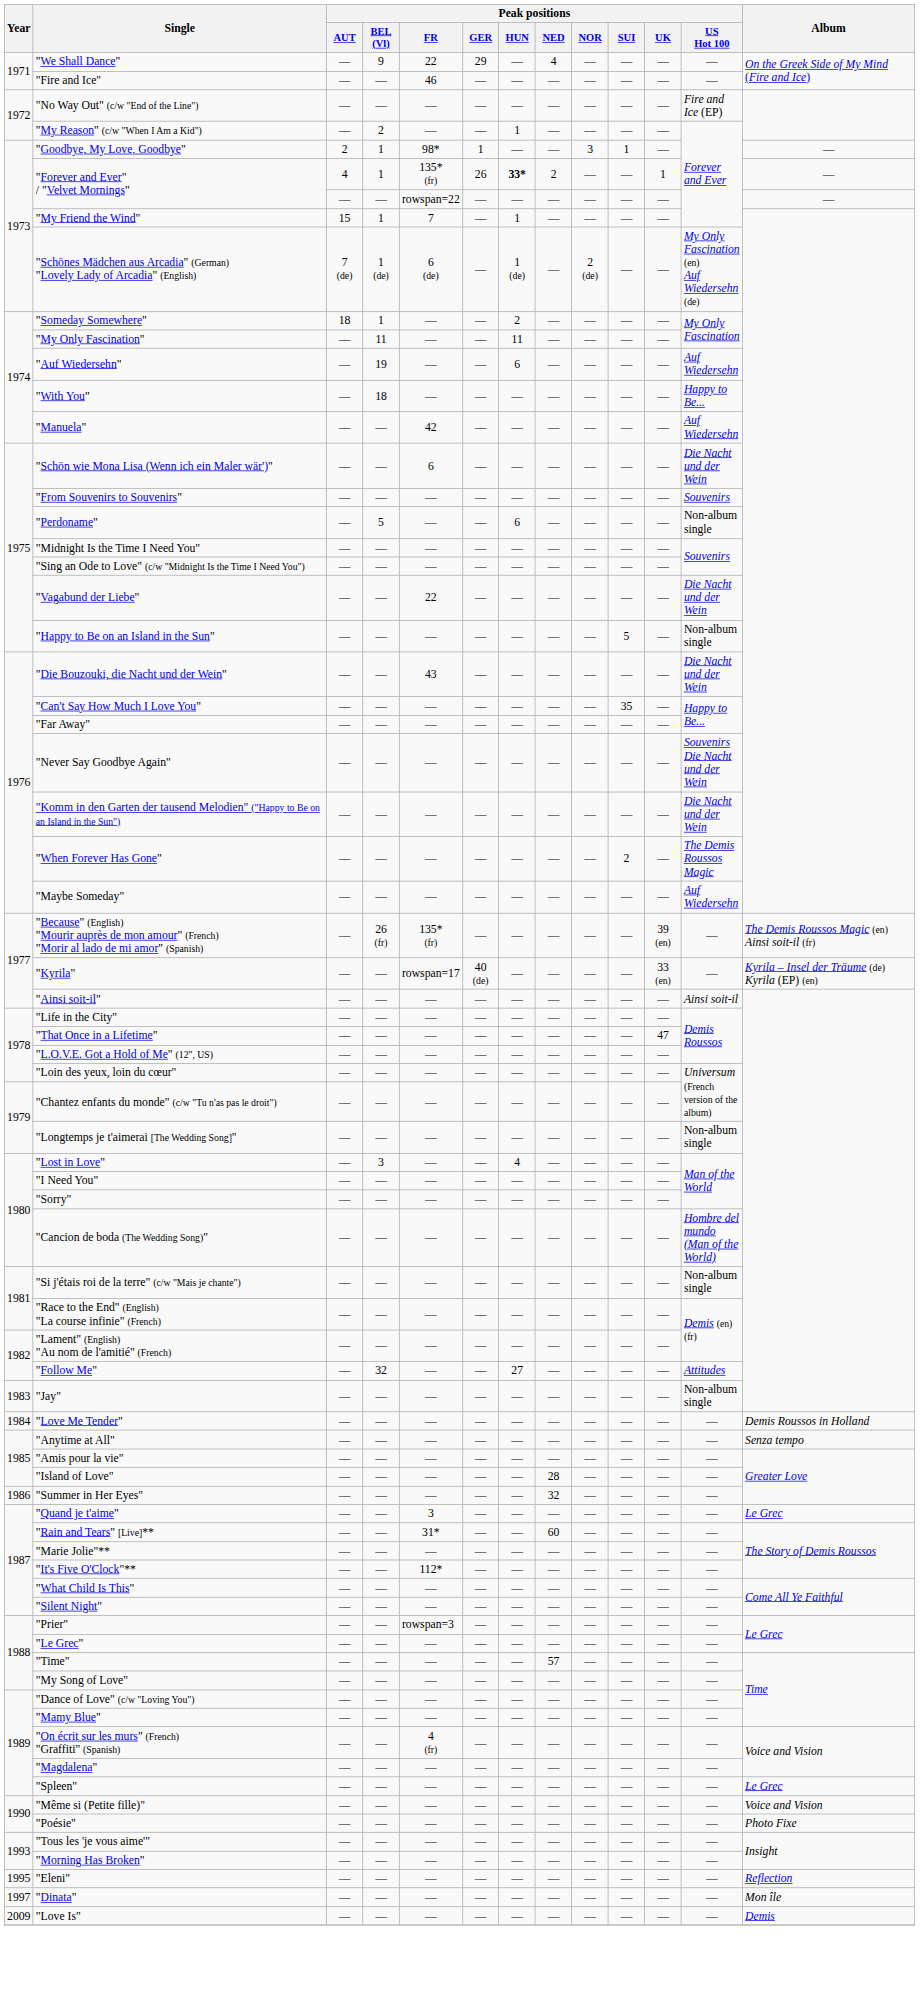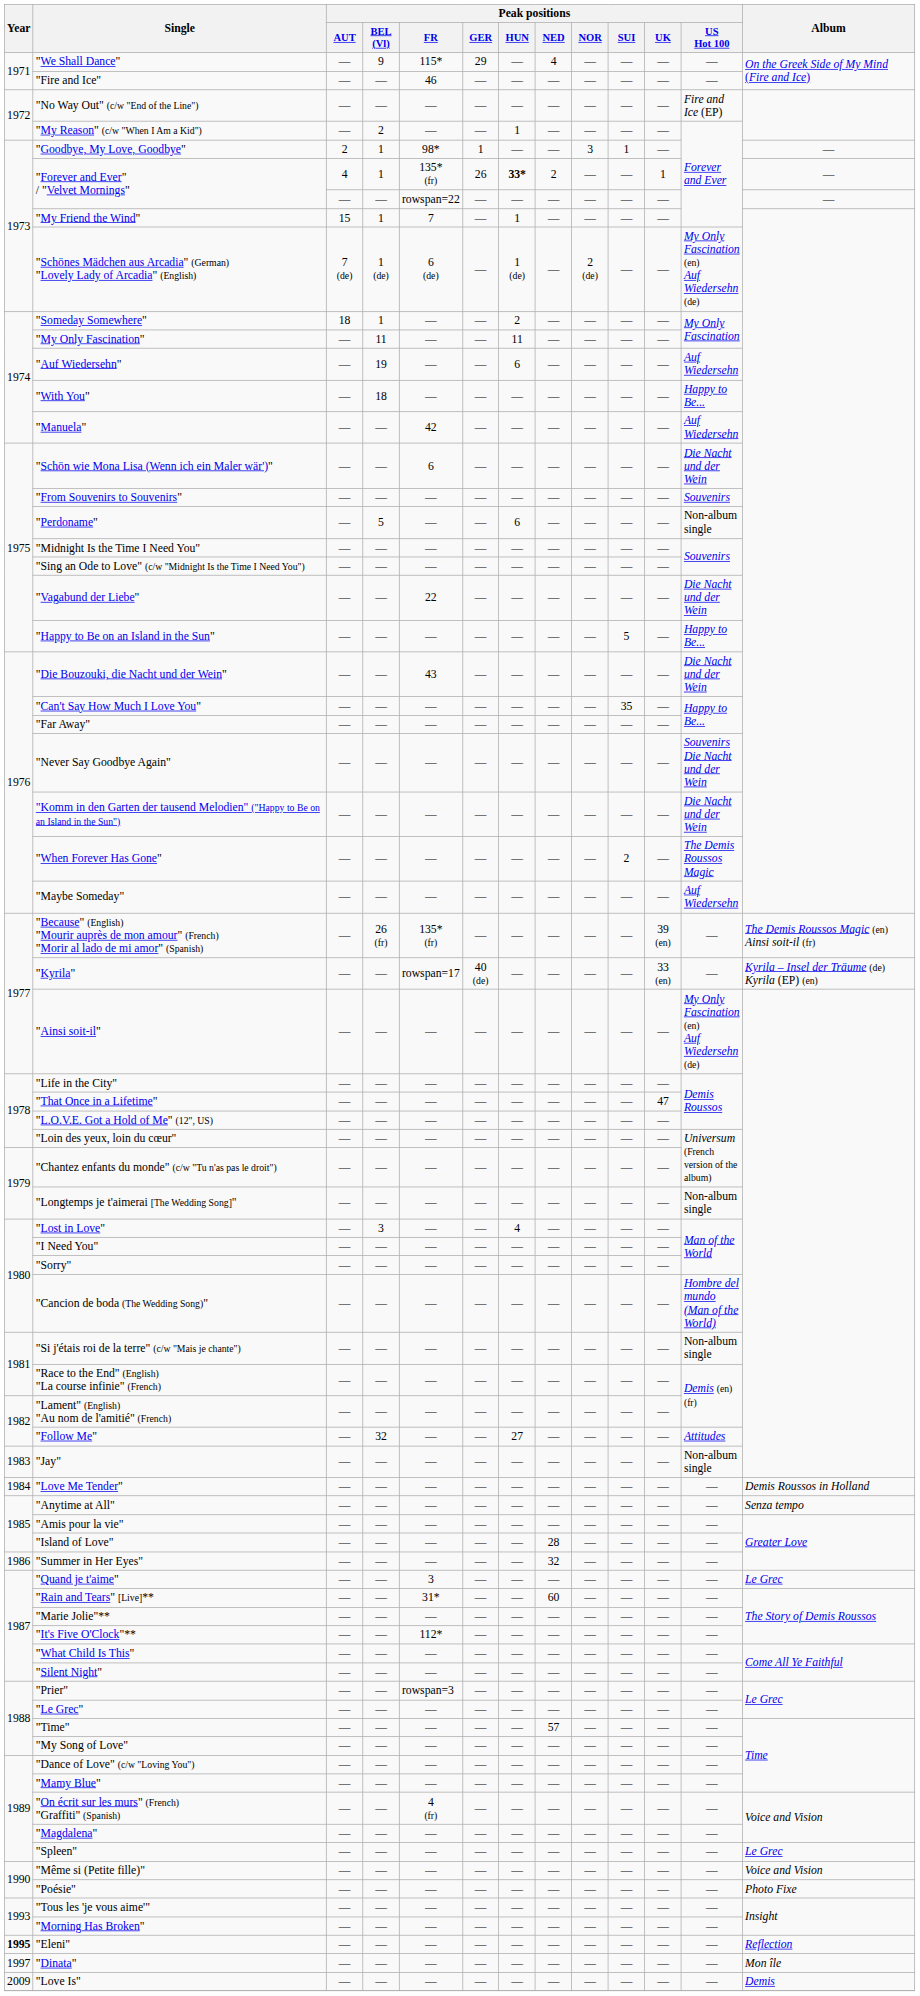(431, 62) 22 -> (431, 62) 115*
(710, 636) Non-album single -> (705, 636) Happy to Be...
(711, 998) Ainsi soit-il -> (712, 1031) My Only Fascination (en) Auf Wiedersehn (de)
(19, 1878) normal -> (19, 1944) bold
